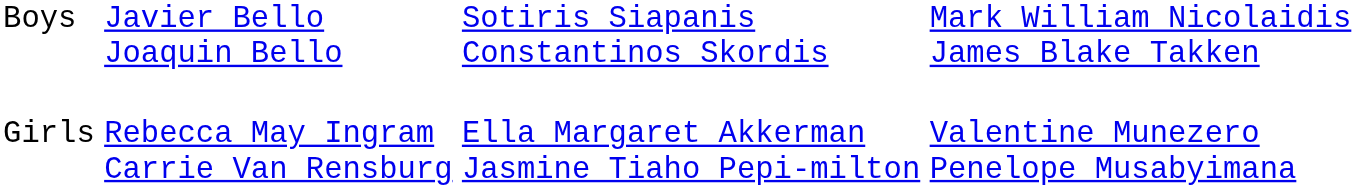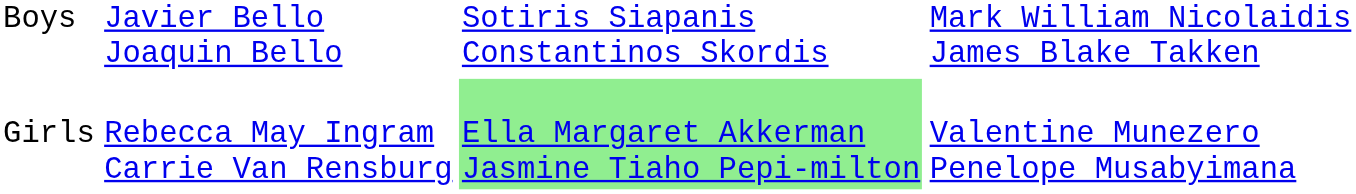(691, 152) no background -> (691, 152) lightgreen background
